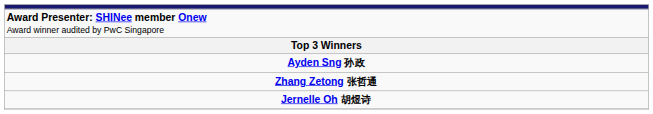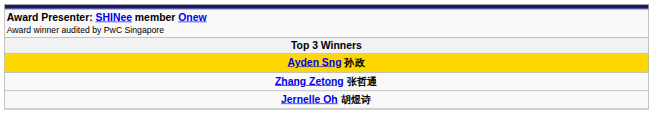(326, 62) no background -> (326, 62) gold background
